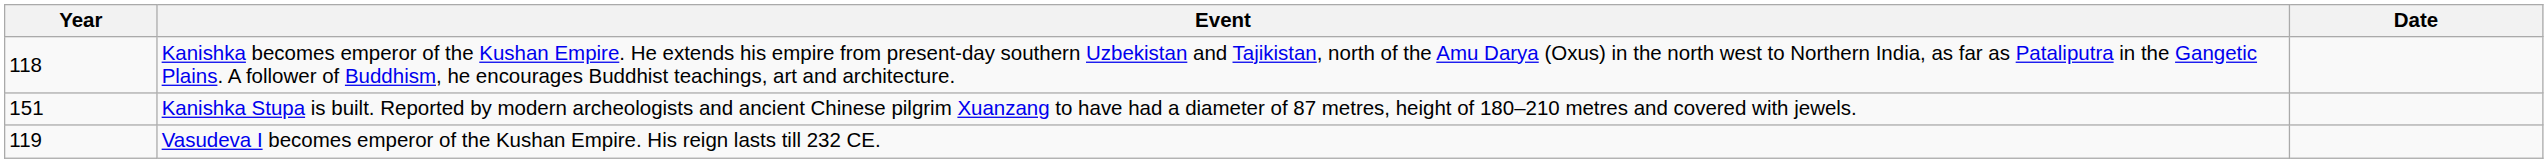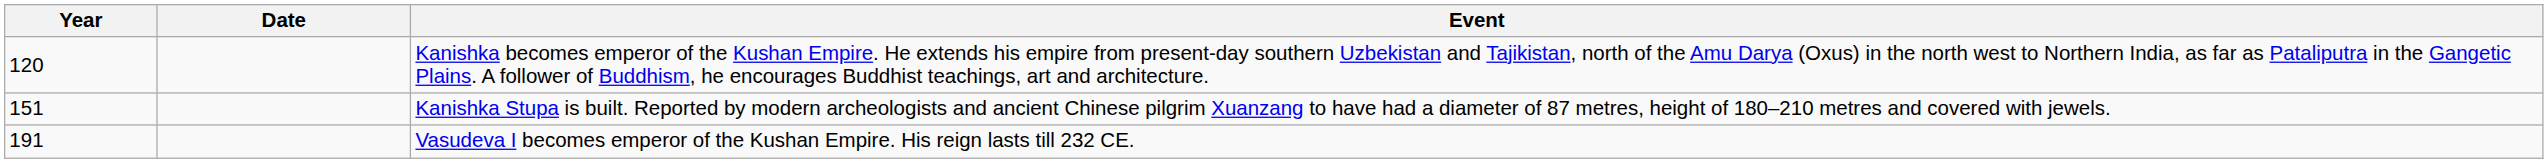columns swapped: (2416, 20) <-> (1223, 20)
(26, 64) 118 -> (26, 64) 120
(26, 141) 119 -> (26, 141) 191
